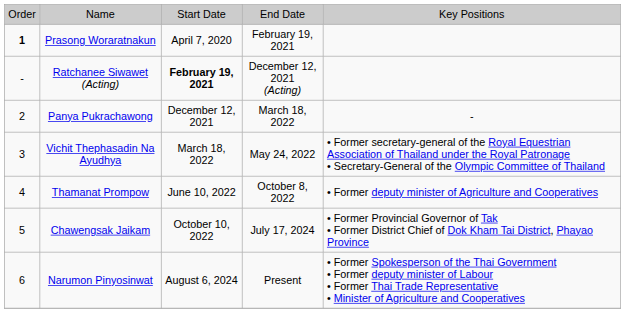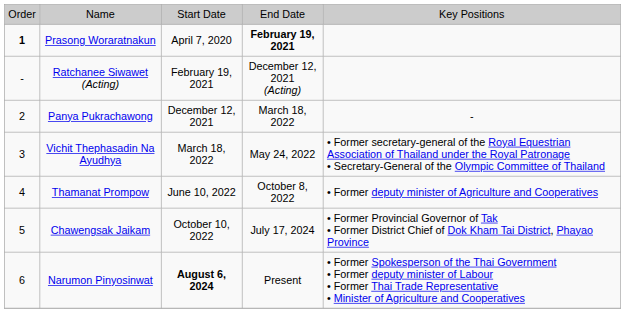(283, 40) normal -> (283, 40) bold
(202, 78) bold -> (202, 78) normal
(202, 280) normal -> (202, 280) bold
